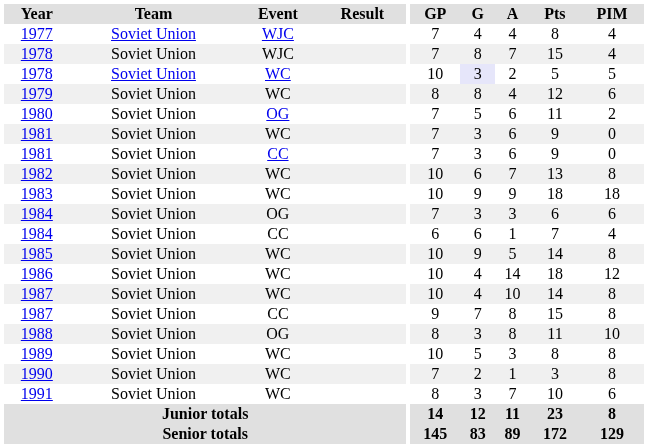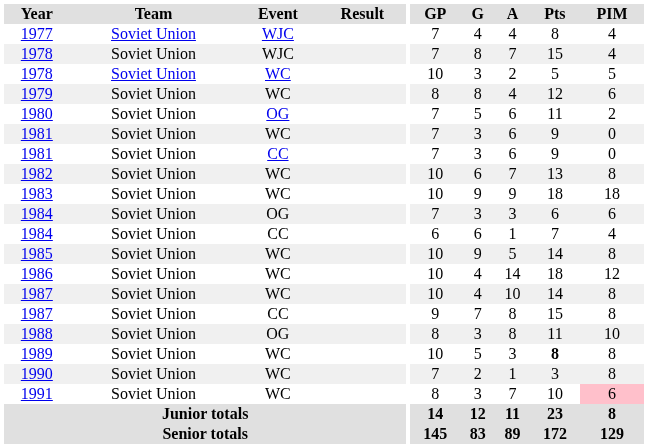(478, 74) lavender background -> (478, 74) no background
(555, 354) normal -> (555, 354) bold
(612, 394) no background -> (612, 394) pink background
